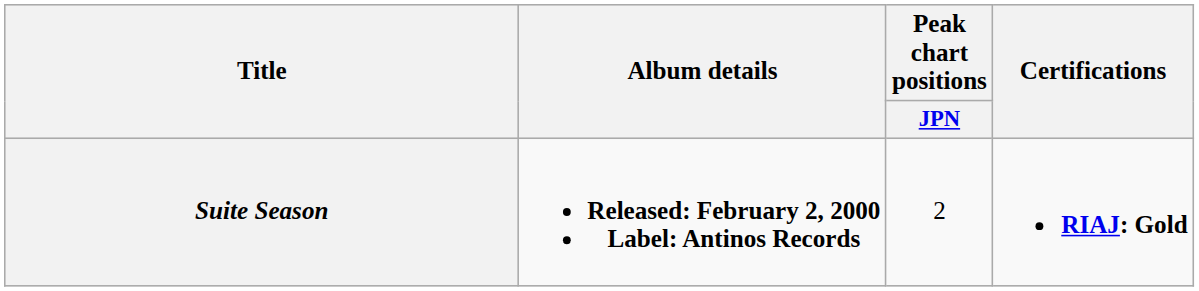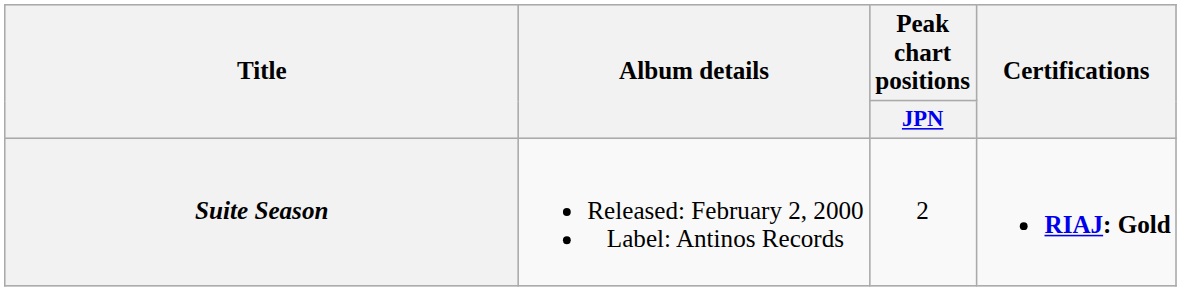(702, 226) bold -> (694, 226) normal
